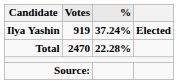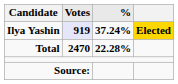(82, 30) no background -> (82, 30) lavender background
(154, 30) no background -> (154, 30) gold background
